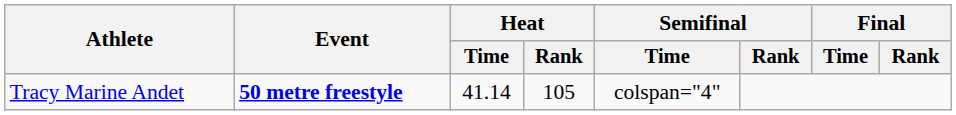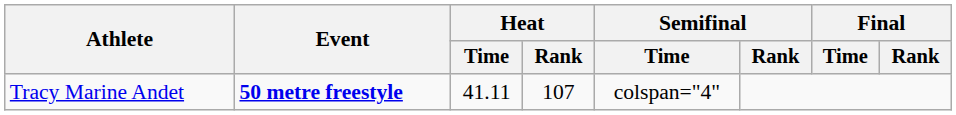(487, 92) 41.14 -> (487, 92) 41.11
(559, 92) 105 -> (558, 92) 107
